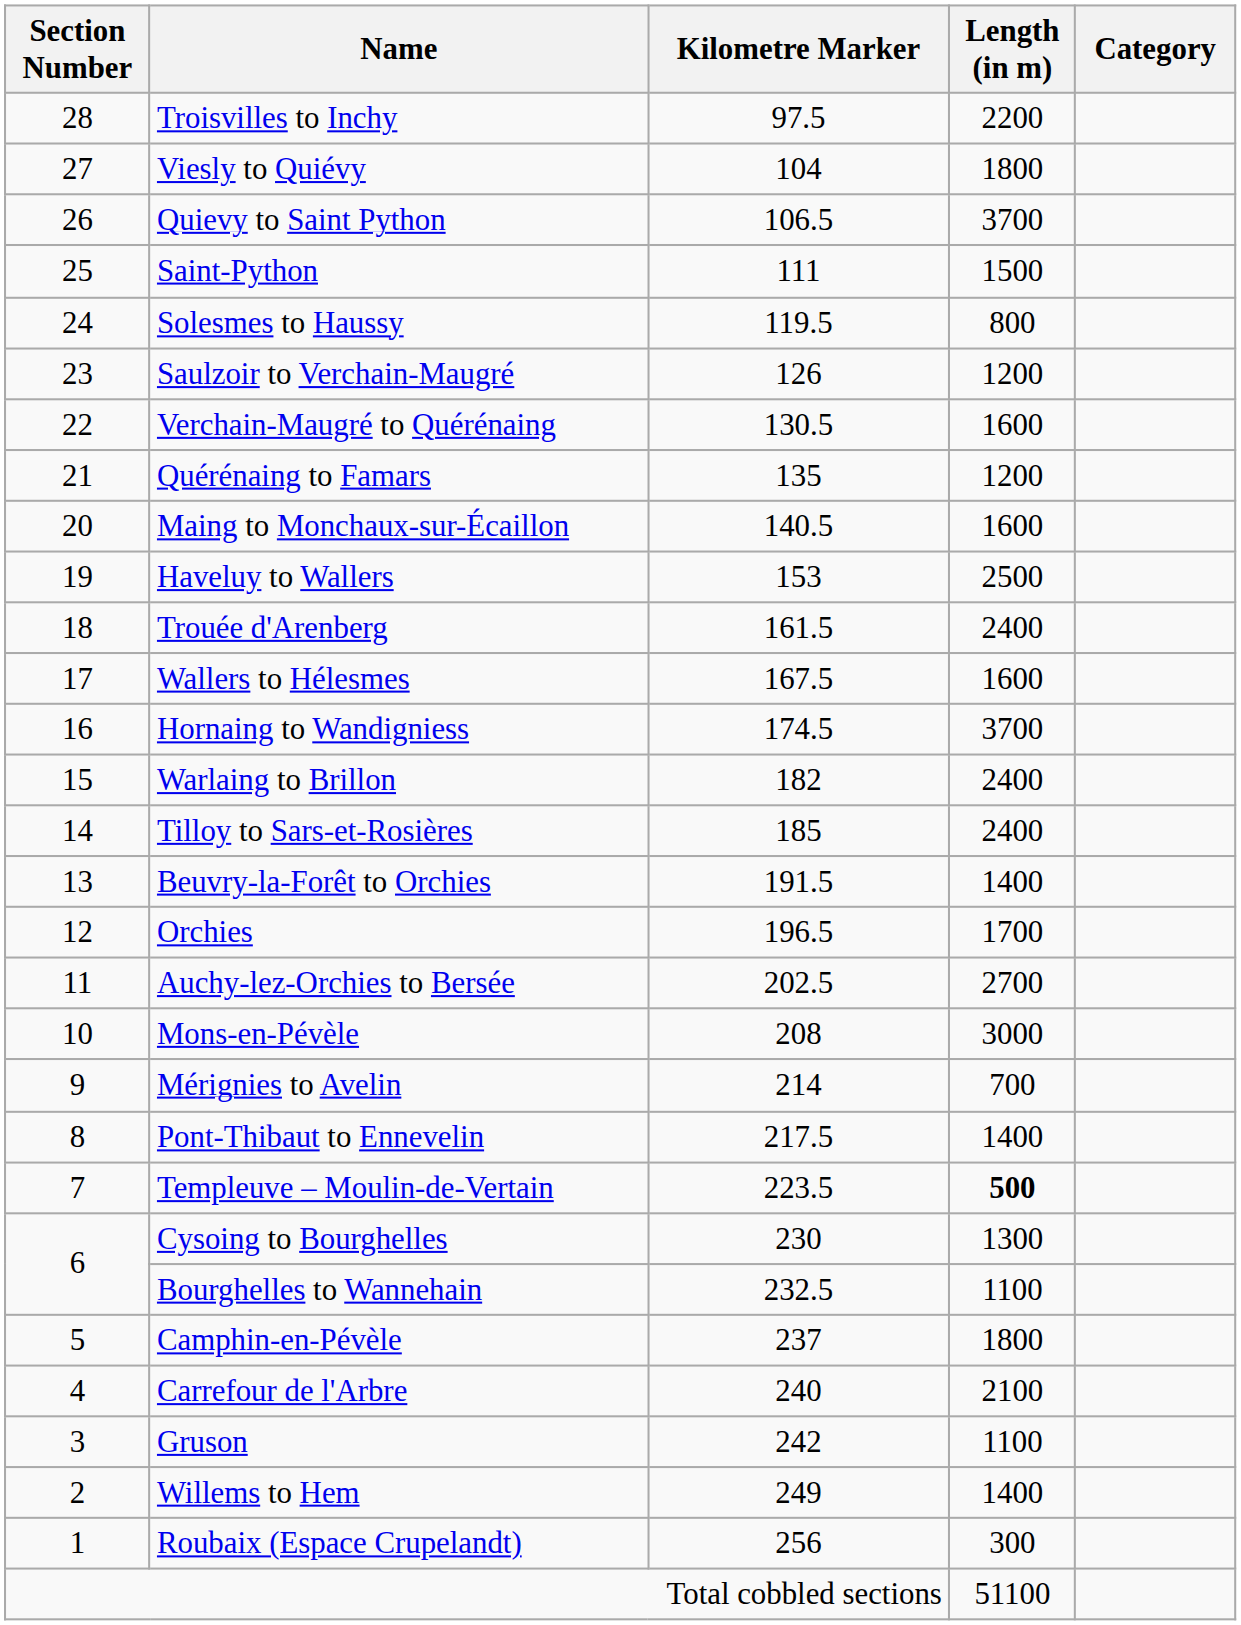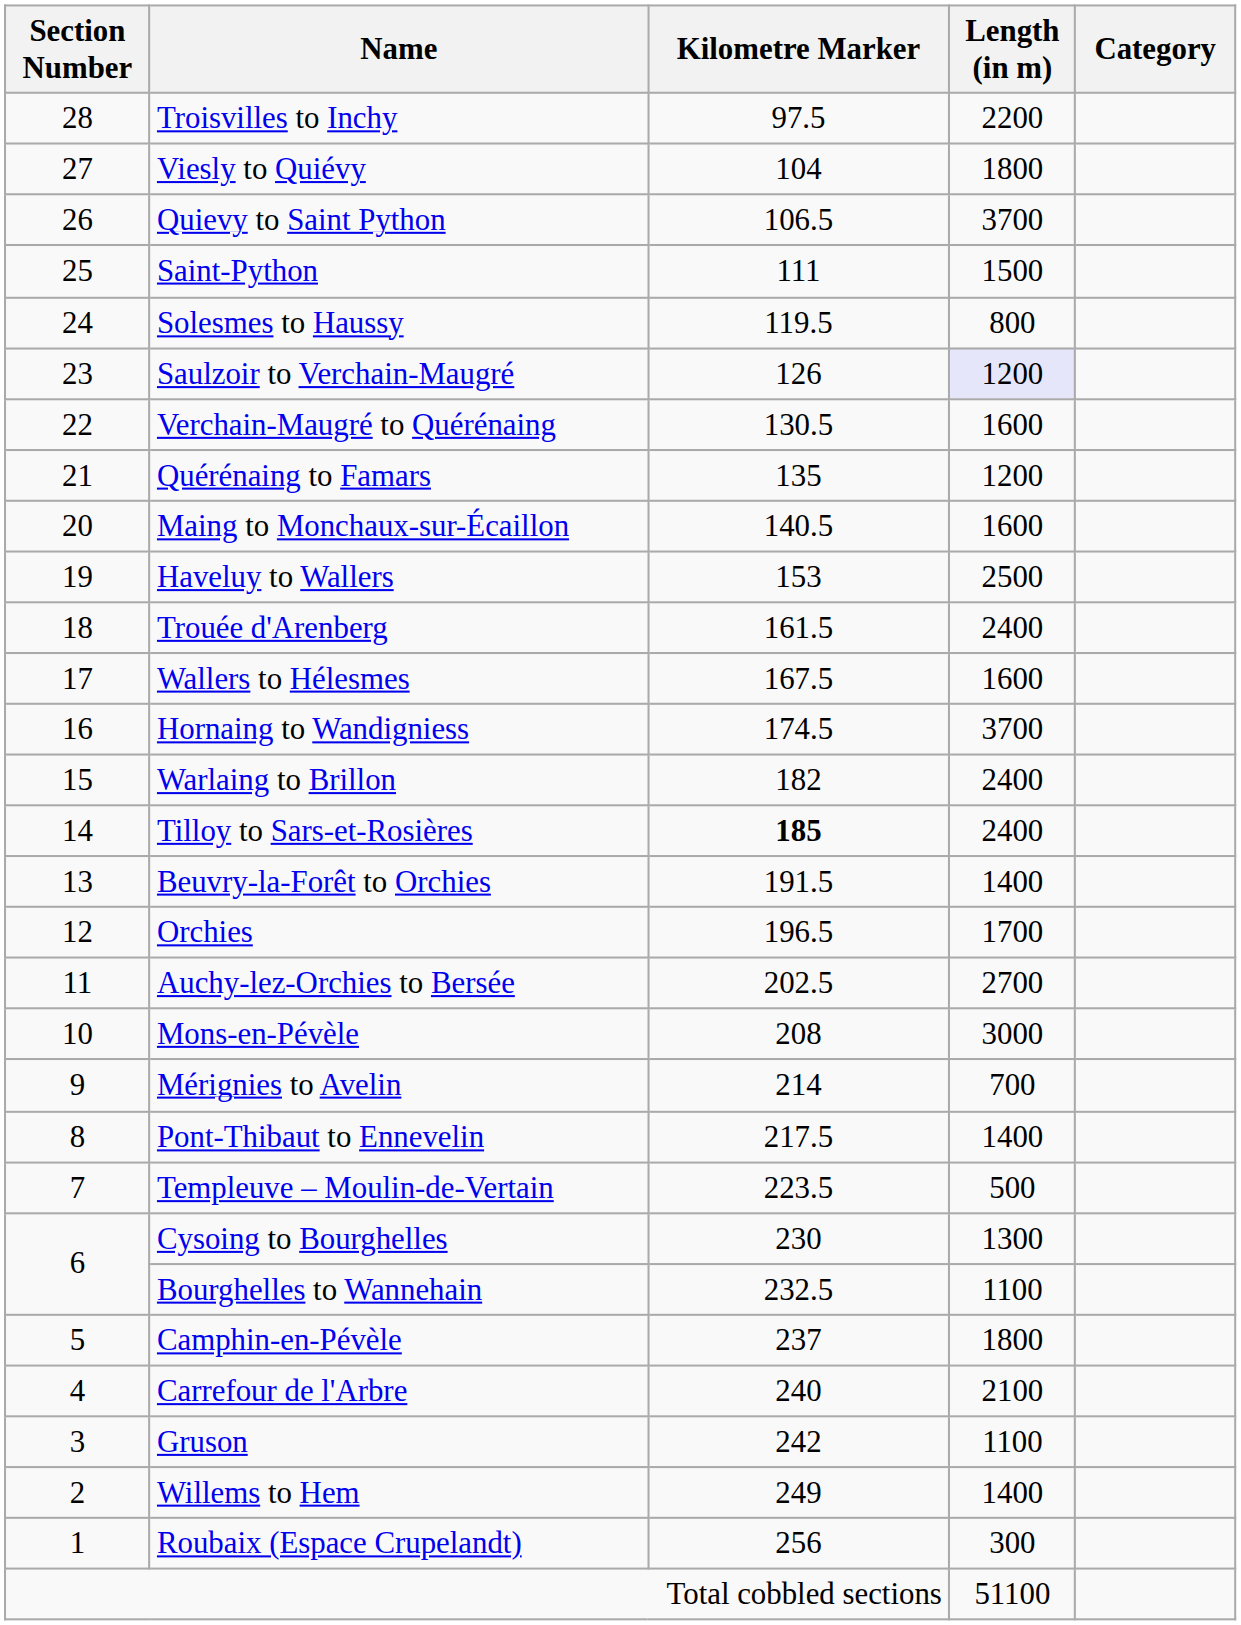(1012, 372) no background -> (1012, 372) lavender background
(798, 830) normal -> (798, 830) bold
(1012, 1186) bold -> (1012, 1186) normal
